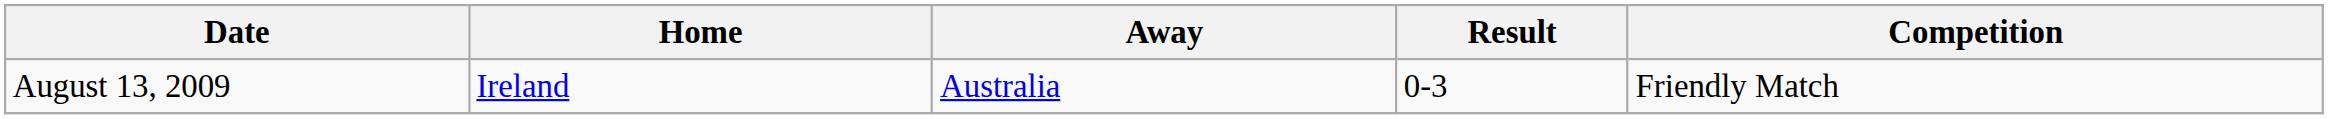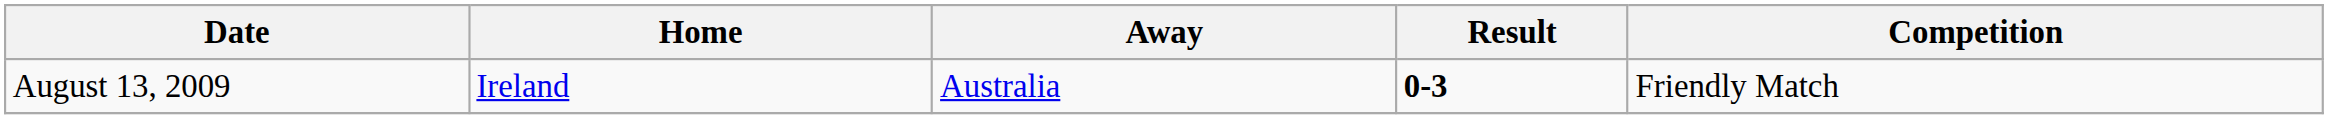(1426, 85) normal -> (1426, 85) bold
